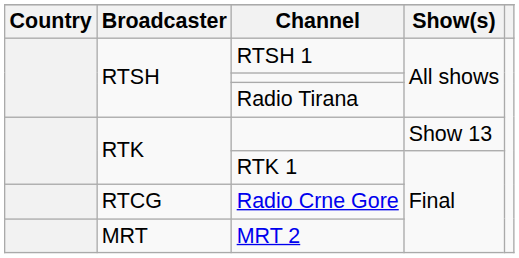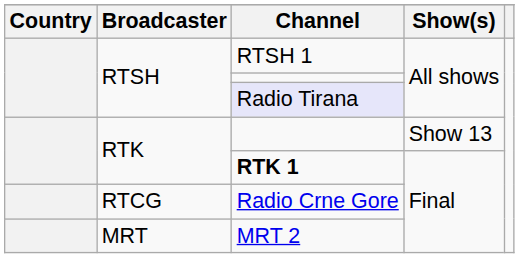(297, 99) no background -> (297, 99) lavender background
(267, 167) normal -> (268, 167) bold
